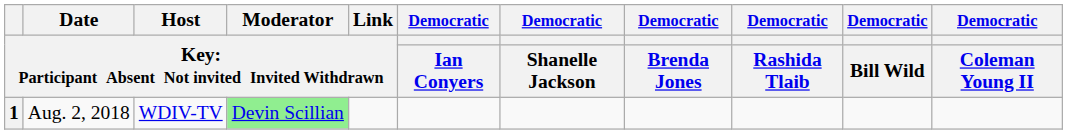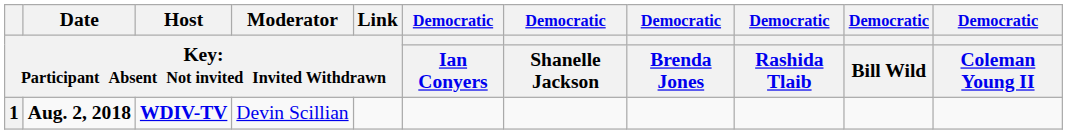(79, 112) normal -> (79, 112) bold
(181, 112) normal -> (184, 112) bold
(288, 112) lightgreen background -> (292, 112) no background
